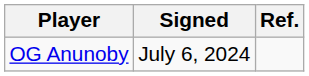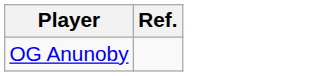- column: (194, 20)
